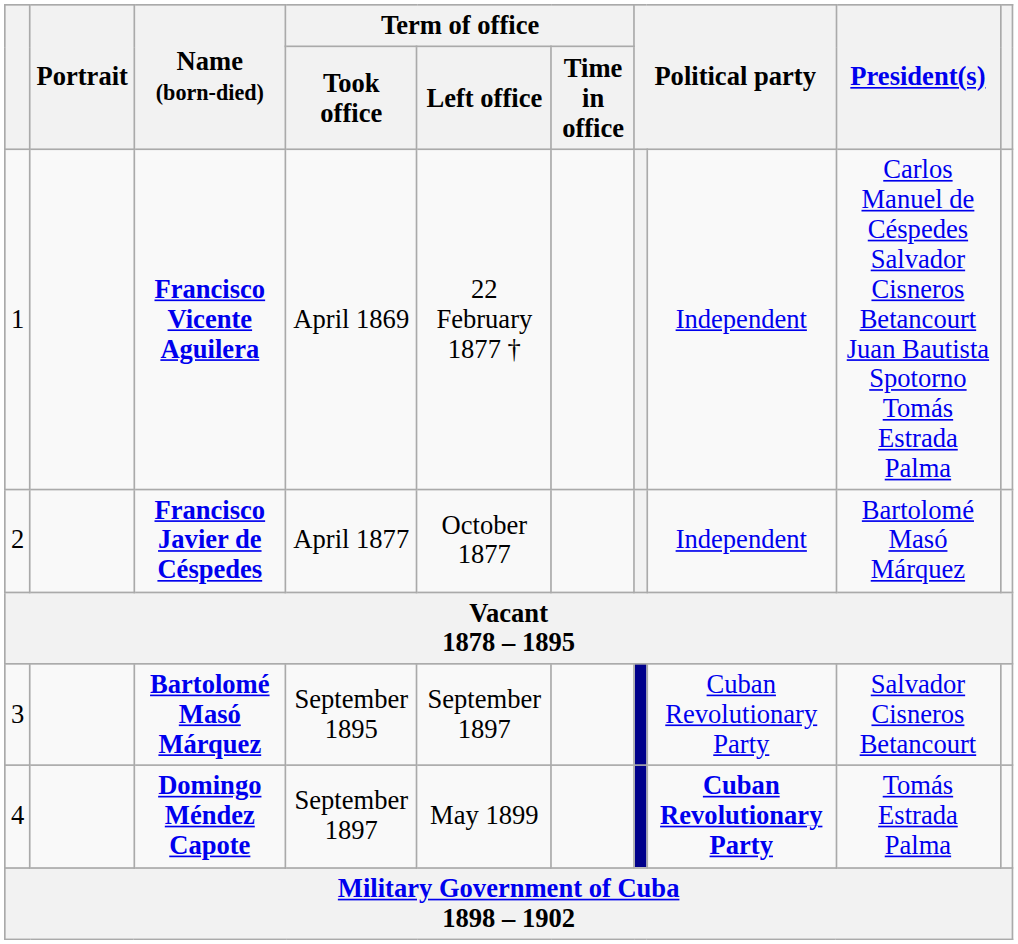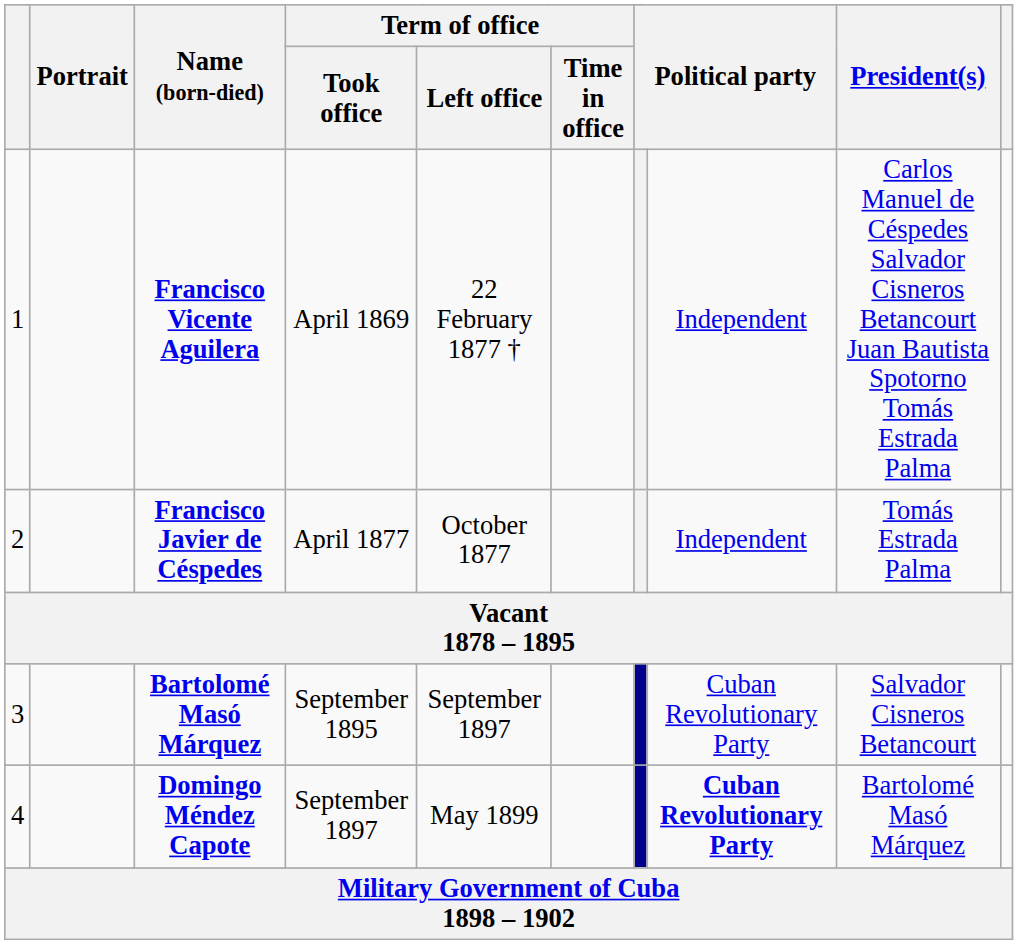(918, 540) Bartolomé Masó Márquez -> (918, 540) Tomás Estrada Palma
(918, 816) Tomás Estrada Palma -> (918, 816) Bartolomé Masó Márquez
